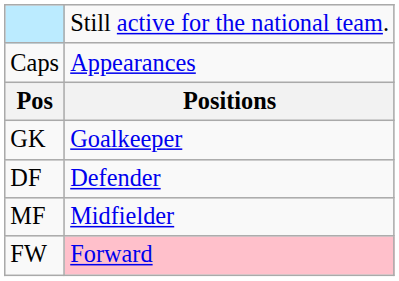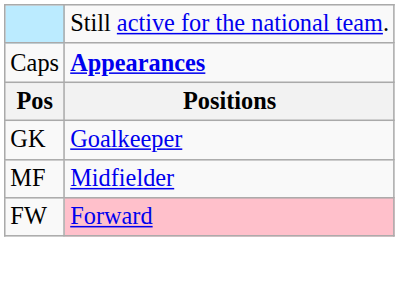(133, 62) normal -> (138, 62) bold
- row: (26, 178)
